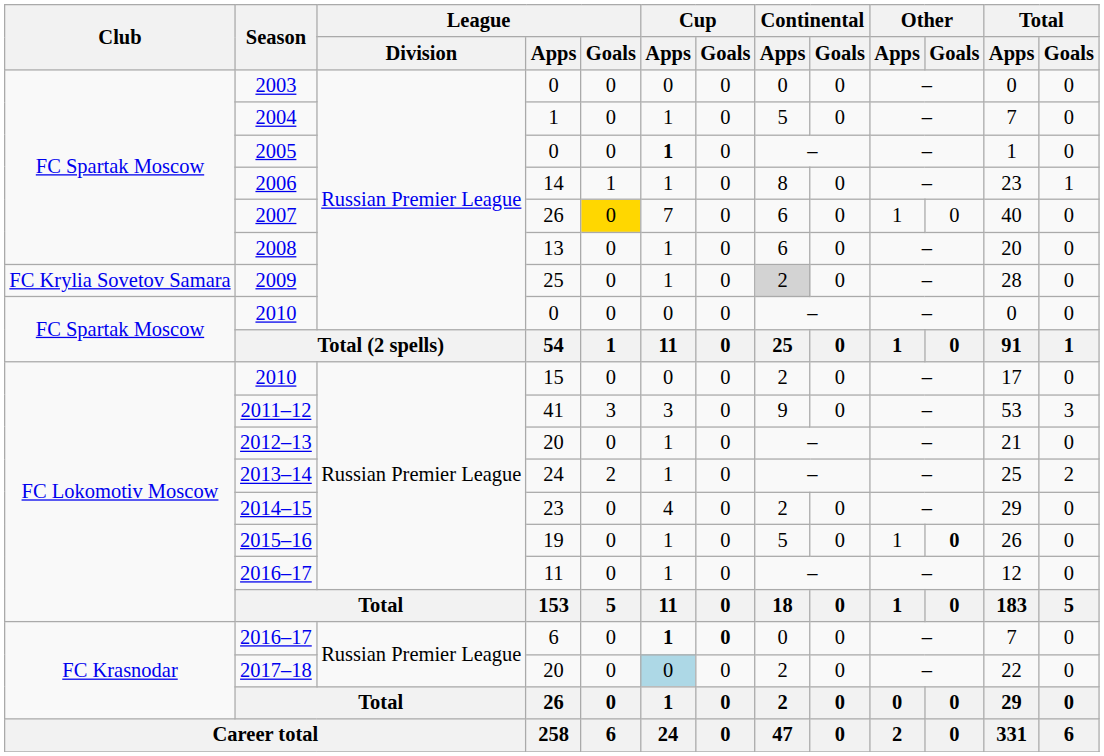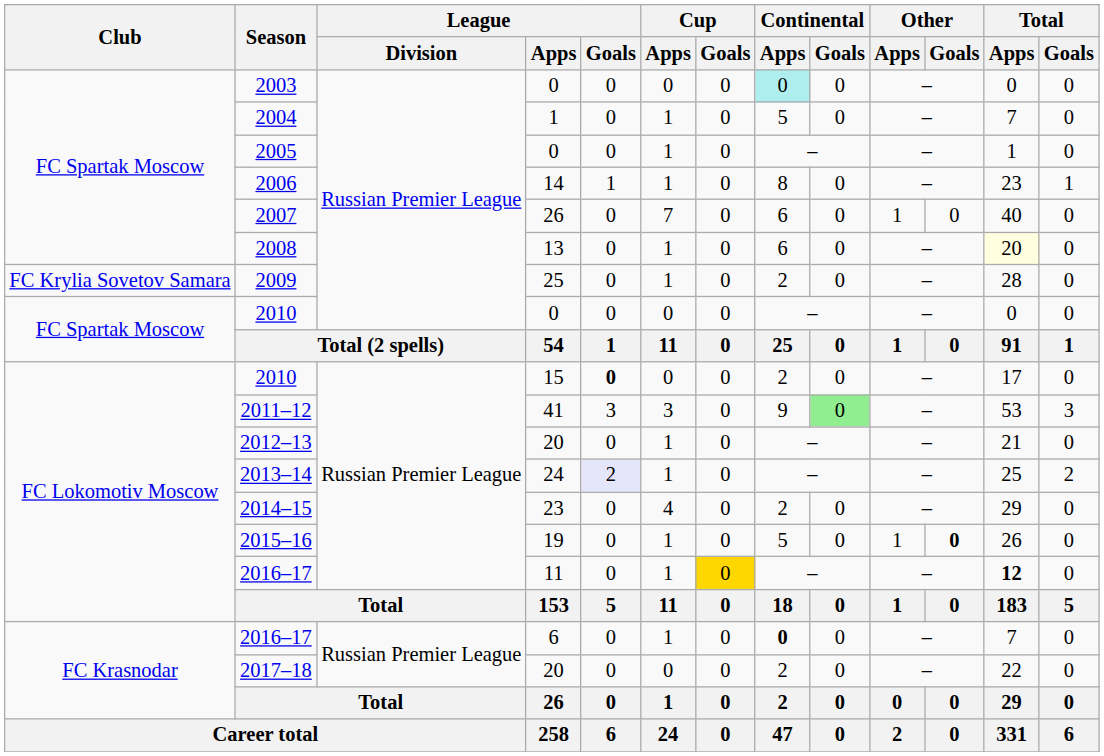(783, 85) no background -> (783, 85) paleturquoise background
(668, 150) bold -> (668, 150) normal
(611, 215) gold background -> (611, 215) no background
(1012, 248) no background -> (1012, 248) lightyellow background
(783, 280) lightgrey background -> (783, 280) no background
(611, 378) normal -> (611, 378) bold
(840, 410) no background -> (840, 410) lightgreen background
(611, 475) no background -> (611, 475) lavender background
(725, 572) no background -> (725, 572) gold background
(1012, 572) normal -> (1012, 572) bold
(668, 637) bold -> (668, 637) normal
(725, 637) bold -> (725, 637) normal
(783, 637) normal -> (783, 637) bold
(668, 670) lightblue background -> (668, 670) no background
